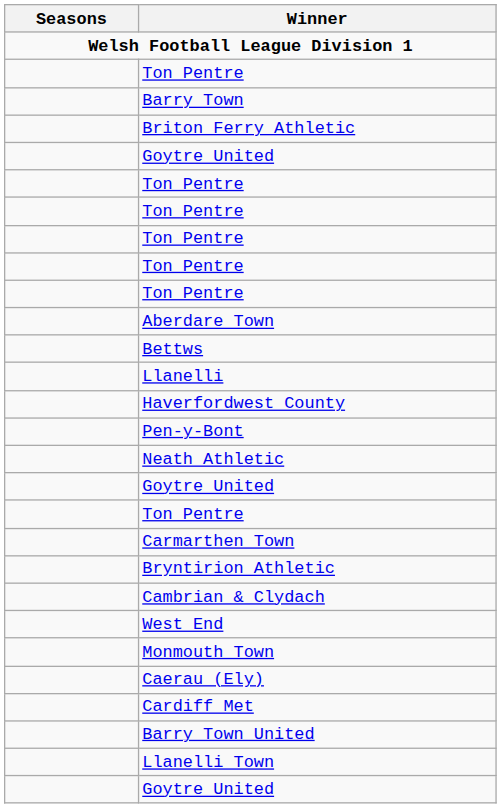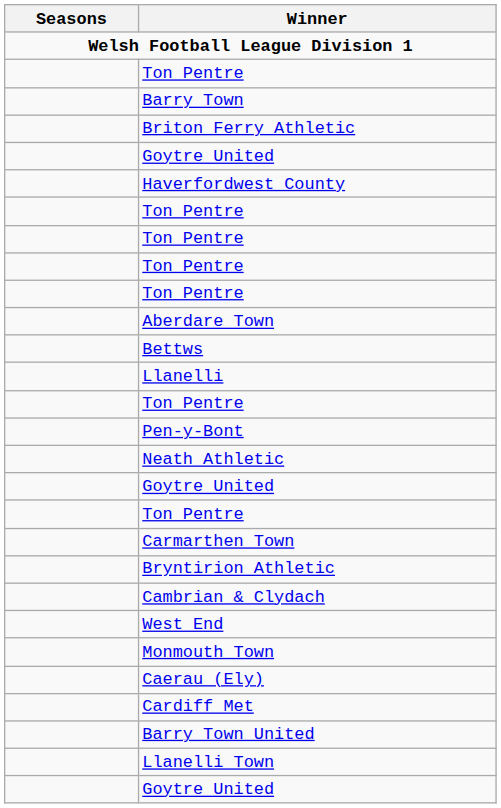(193, 184) Ton Pentre -> (244, 184) Haverfordwest County
(244, 404) Haverfordwest County -> (193, 404) Ton Pentre
